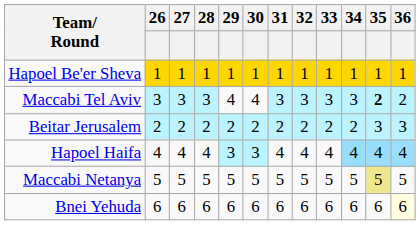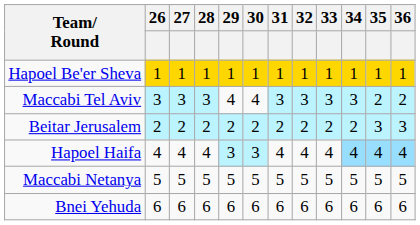(378, 99) bold -> (378, 99) normal
(378, 179) khaki background -> (378, 179) no background
(403, 206) lightyellow background -> (403, 206) no background
